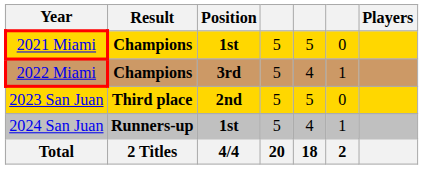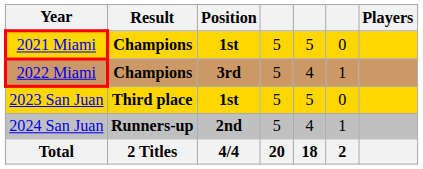(229, 99) 2nd -> (229, 99) 1st
(229, 125) 1st -> (229, 125) 2nd
